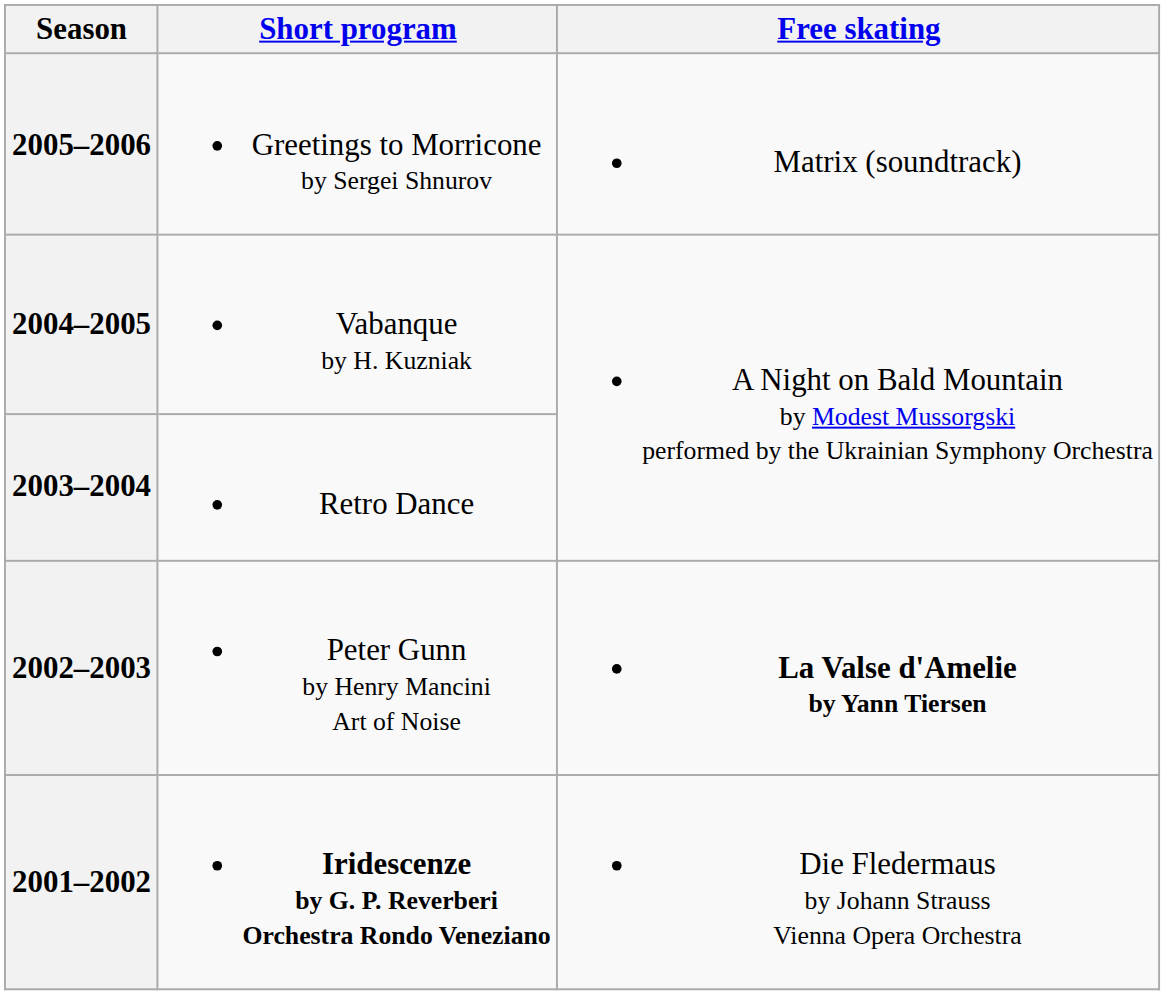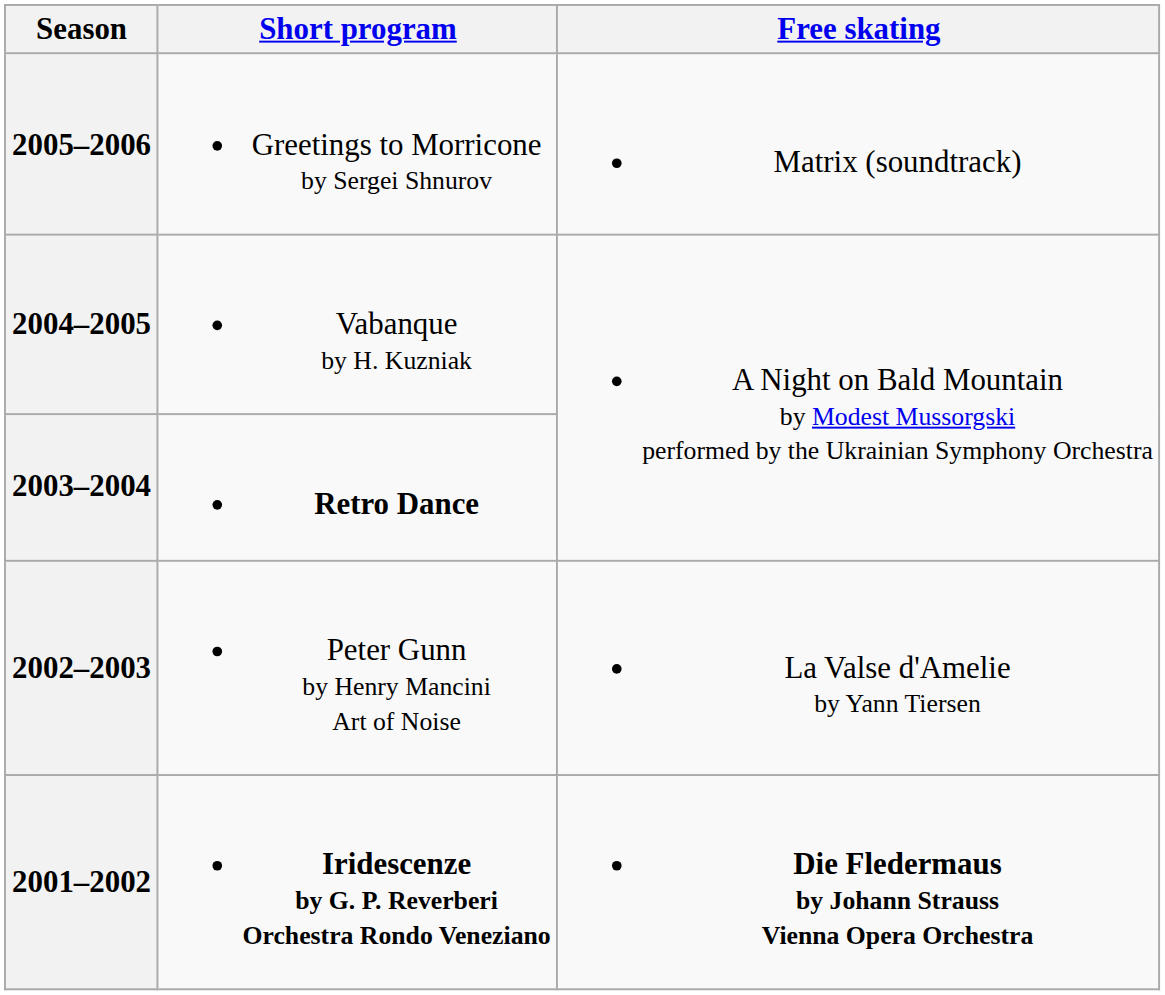(358, 504) normal -> (358, 504) bold
(859, 685) bold -> (859, 685) normal
(859, 900) normal -> (859, 900) bold
